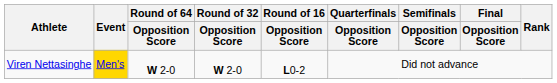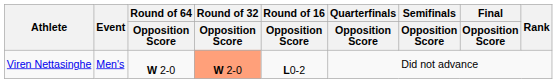(110, 65) gold background -> (110, 65) no background
(228, 71) no background -> (228, 71) lightsalmon background
